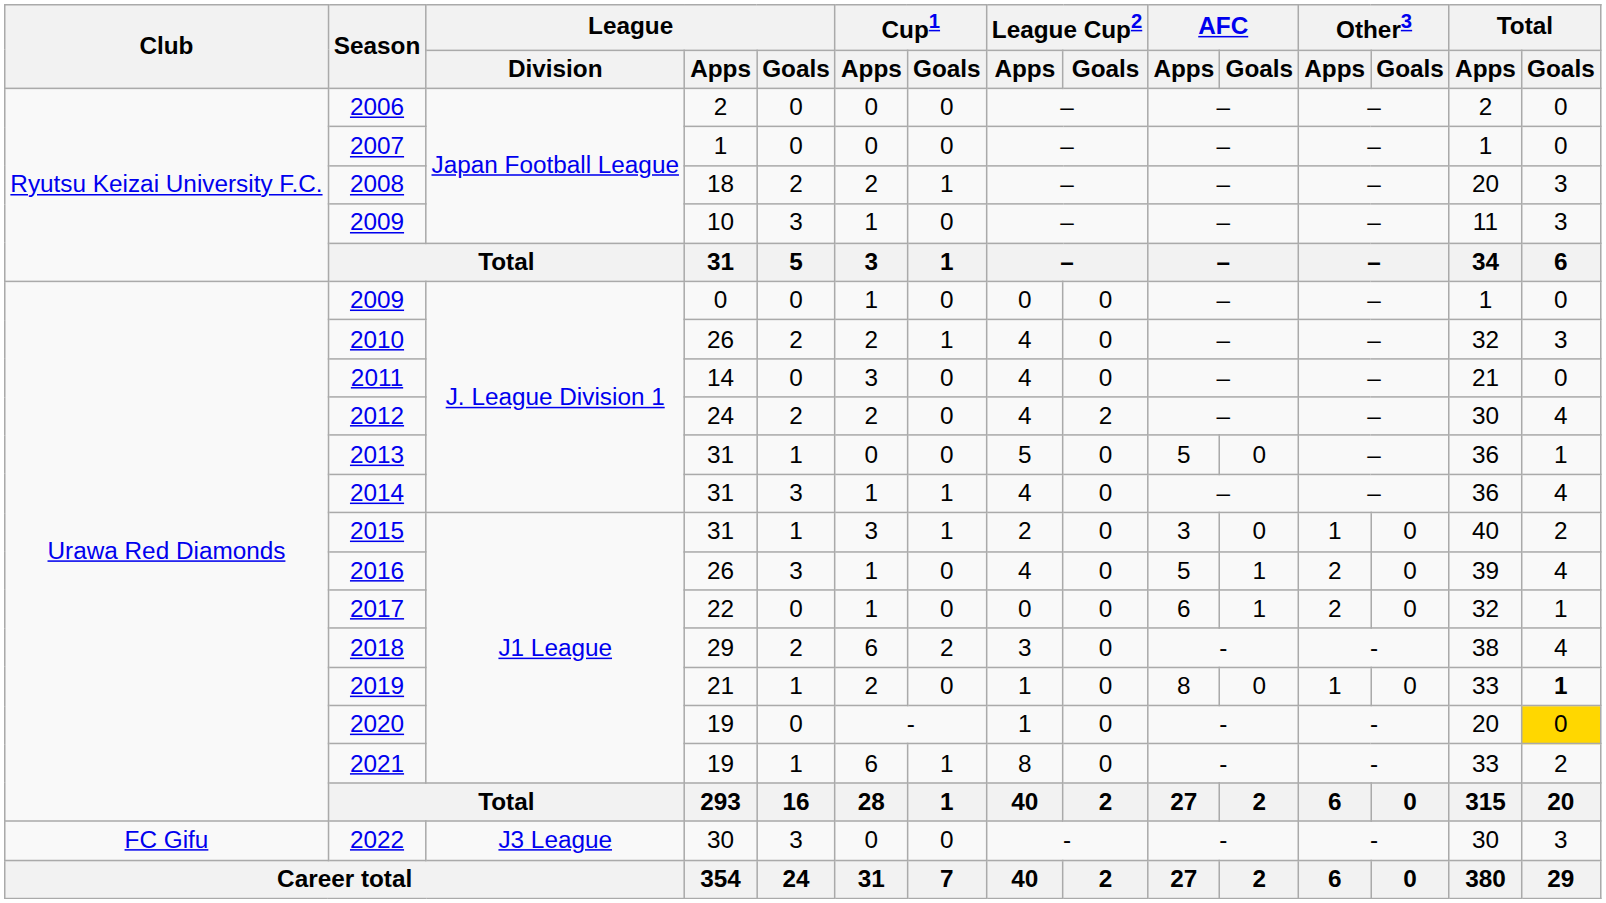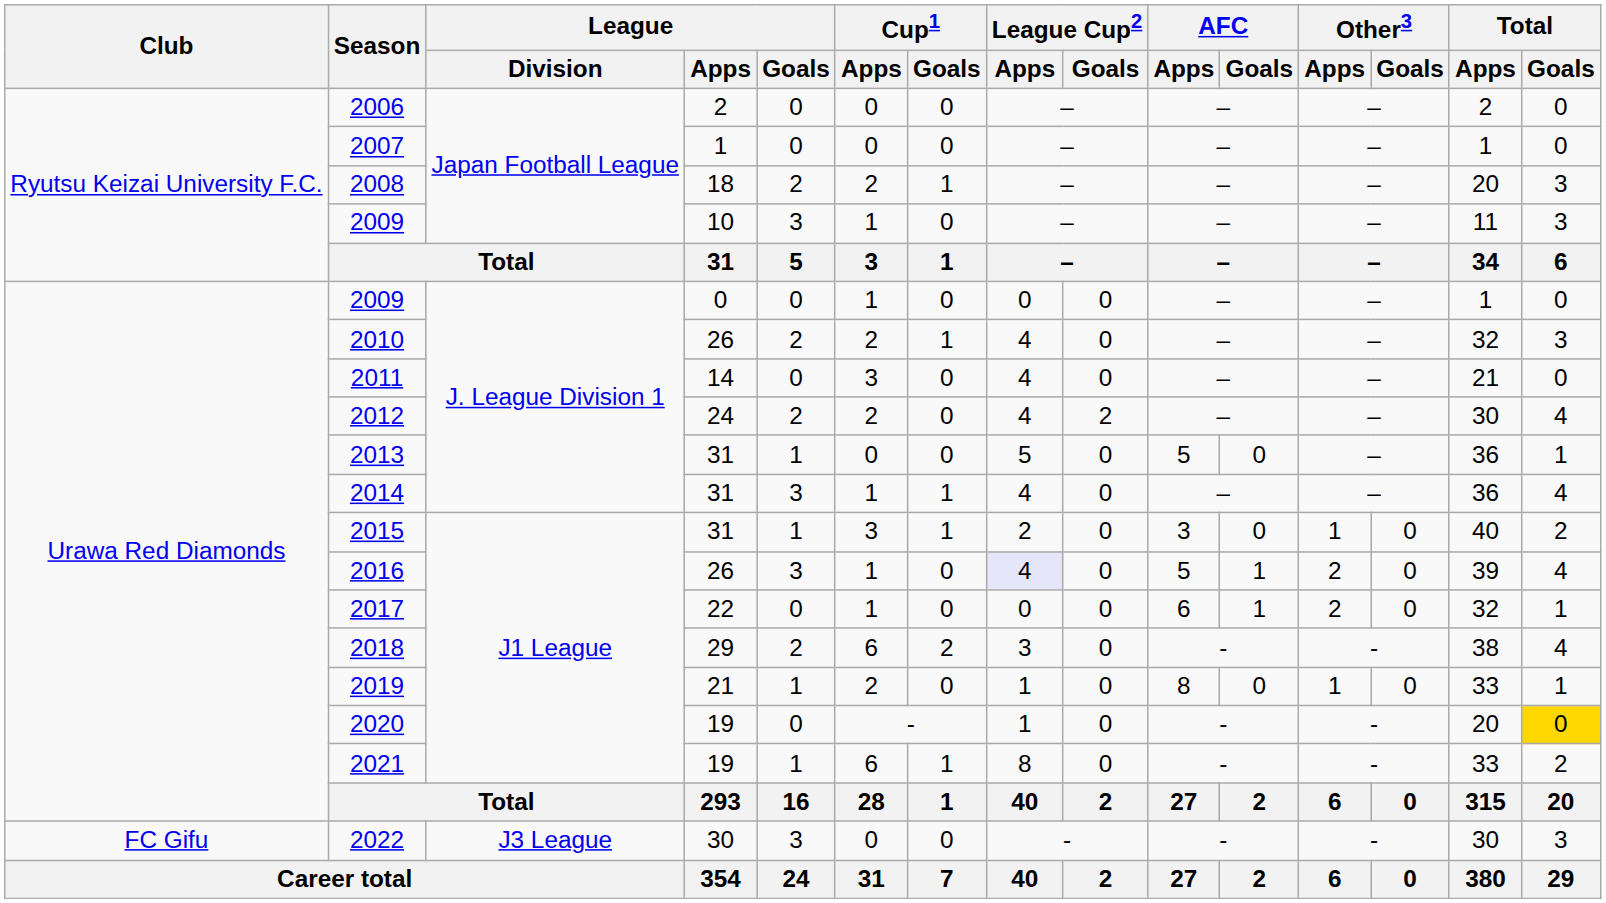(1025, 570) no background -> (1025, 570) lavender background
(1561, 686) bold -> (1561, 686) normal
